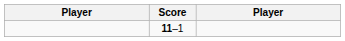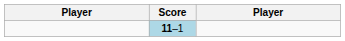(172, 29) no background -> (172, 29) lightblue background
